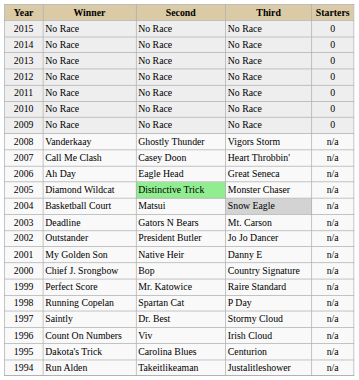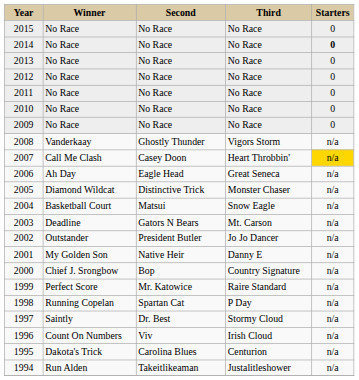(333, 45) normal -> (333, 45) bold
(333, 158) no background -> (333, 158) gold background
(171, 190) lightgreen background -> (171, 190) no background
(251, 206) lightgrey background -> (251, 206) no background
